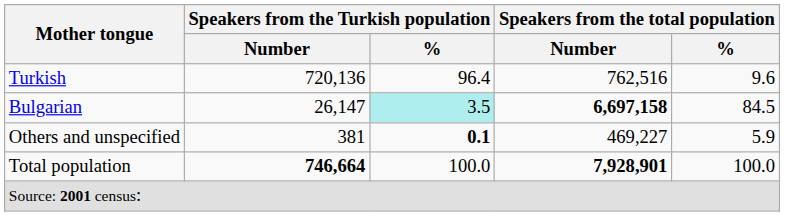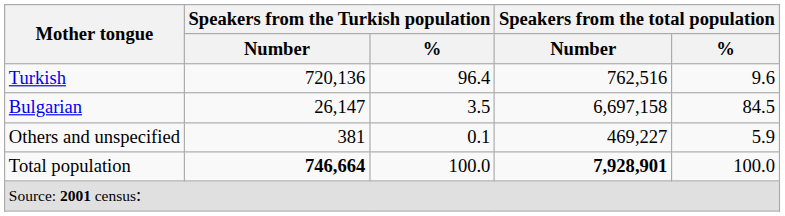(479, 107) paleturquoise background -> (479, 107) no background
(630, 107) bold -> (630, 107) normal
(479, 136) bold -> (479, 136) normal
